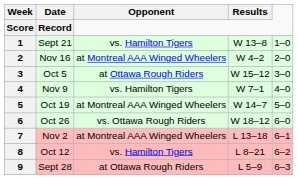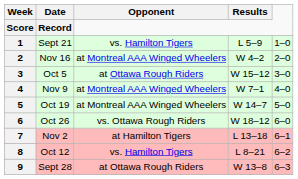(250, 43) W 13–8 -> (250, 43) L 5–9
(151, 89) vs. Hamilton Tigers -> (151, 89) at Montreal AAA Winged Wheelers
(151, 136) at Montreal AAA Winged Wheelers -> (151, 136) at Hamilton Tigers
(250, 167) L 5–9 -> (250, 167) W 13–8
